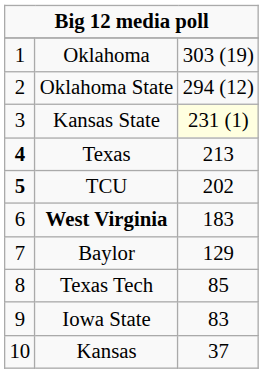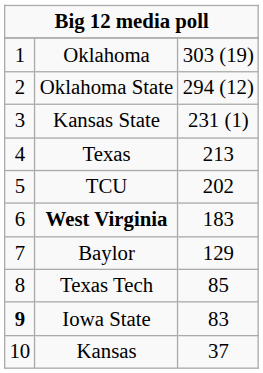(218, 120) lightyellow background -> (218, 120) no background
(20, 153) bold -> (20, 153) normal
(20, 186) bold -> (20, 186) normal
(20, 318) normal -> (20, 318) bold
